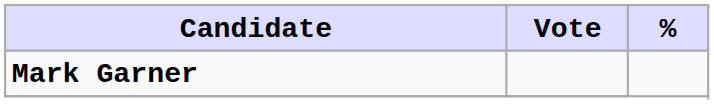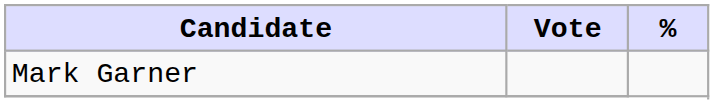(105, 74) bold -> (105, 74) normal
